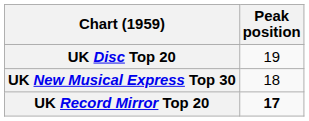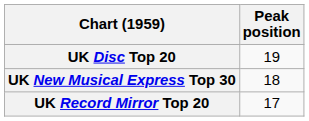(272, 103) bold -> (272, 103) normal
